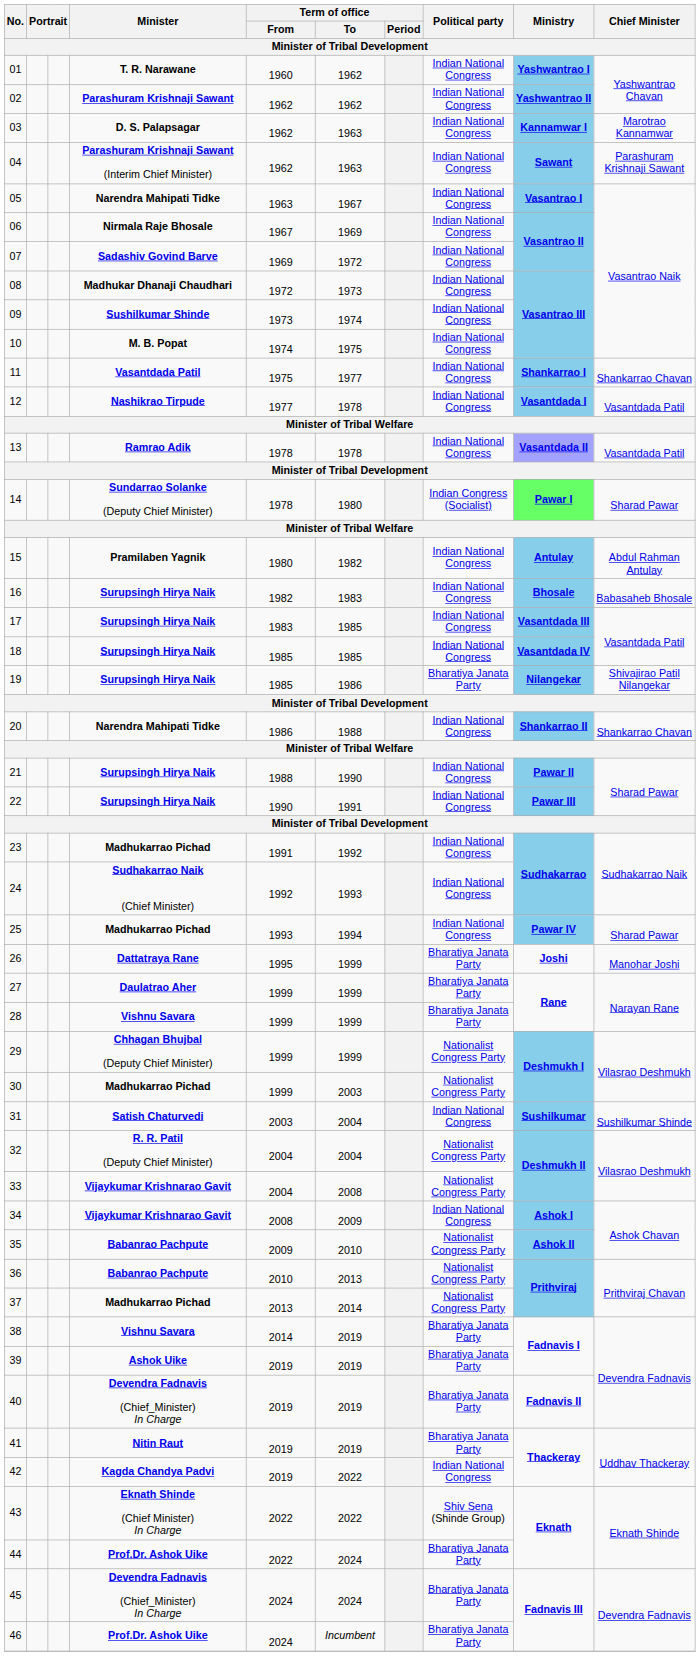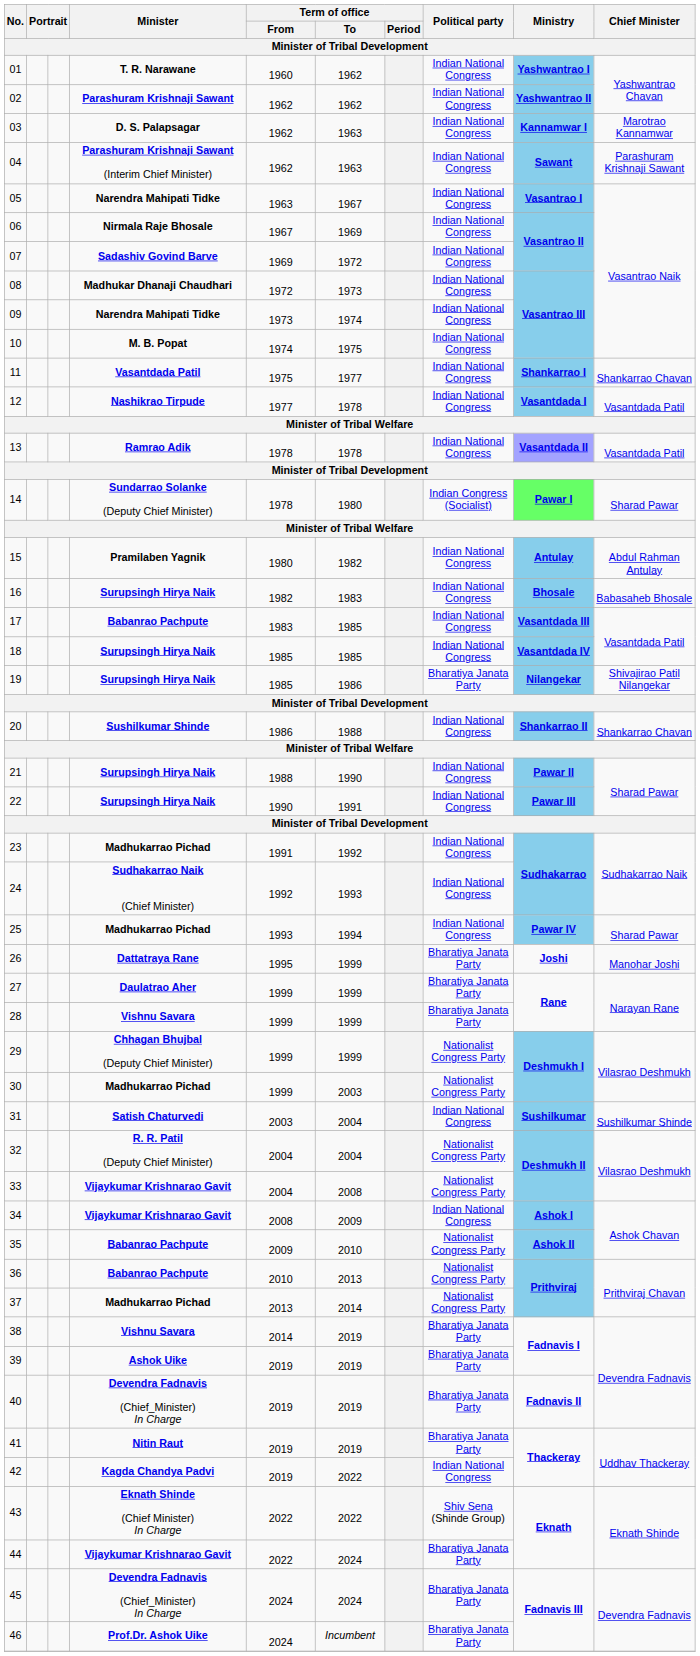(158, 314) Sushilkumar Shinde -> (158, 314) Narendra Mahipati Tidke
(158, 622) Surupsingh Hirya Naik -> (158, 622) Babanrao Pachpute
(158, 726) Narendra Mahipati Tidke -> (158, 726) Sushilkumar Shinde
(158, 1554) Prof.Dr. Ashok Uike -> (158, 1554) Vijaykumar Krishnarao Gavit
